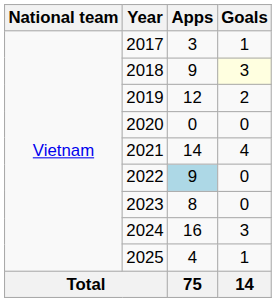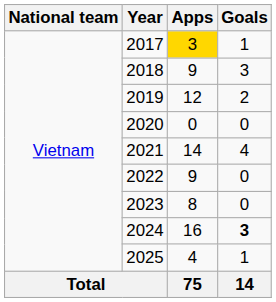(192, 44) no background -> (192, 44) gold background
(245, 71) lightyellow background -> (245, 71) no background
(192, 177) lightblue background -> (192, 177) no background
(245, 230) normal -> (245, 230) bold
